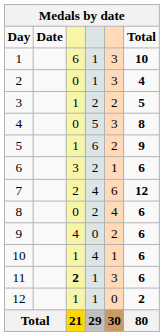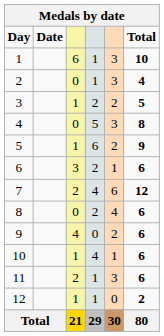(76, 277) bold -> (76, 277) normal
